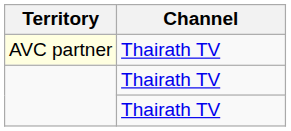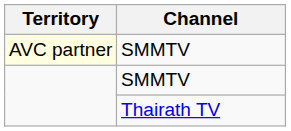(171, 49) Thairath TV -> (155, 49) SMMTV
(171, 79) Thairath TV -> (155, 79) SMMTV
